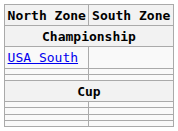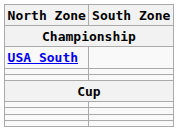(43, 57) normal -> (43, 57) bold
